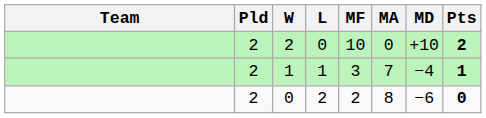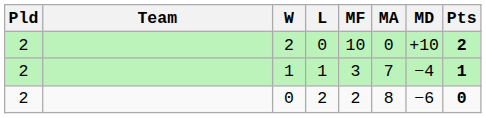columns swapped: (120, 18) <-> (254, 18)
